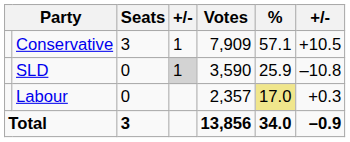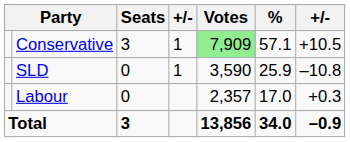(231, 44) no background -> (231, 44) lightgreen background
(178, 70) lightgrey background -> (178, 70) no background
(275, 96) khaki background -> (275, 96) no background
